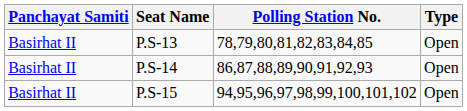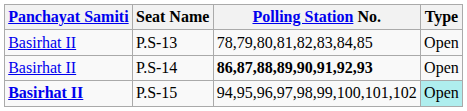(295, 67) normal -> (295, 67) bold
(42, 93) normal -> (46, 93) bold
(441, 93) no background -> (441, 93) paleturquoise background
